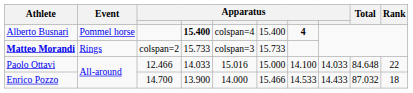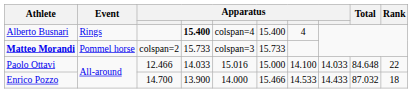(107, 33) Pommel horse -> (91, 33) Rings
(303, 33) bold -> (303, 33) normal
(91, 49) Rings -> (107, 49) Pommel horse
